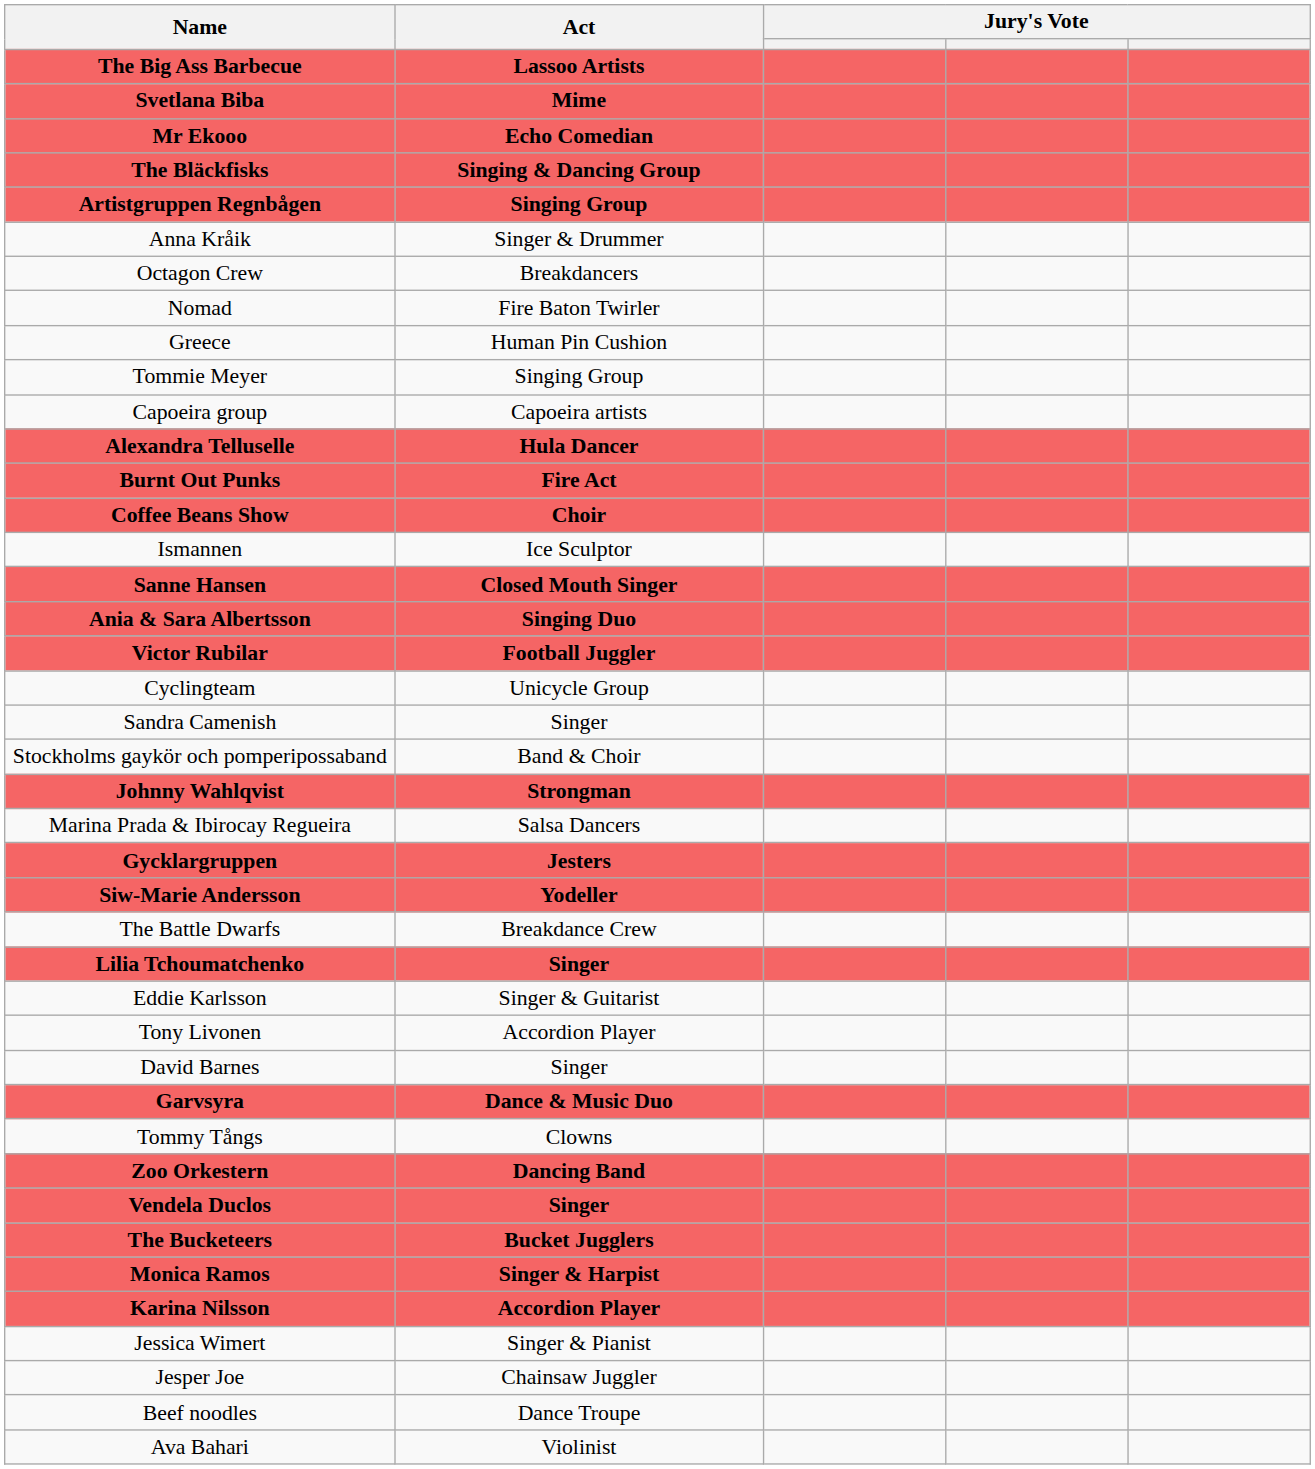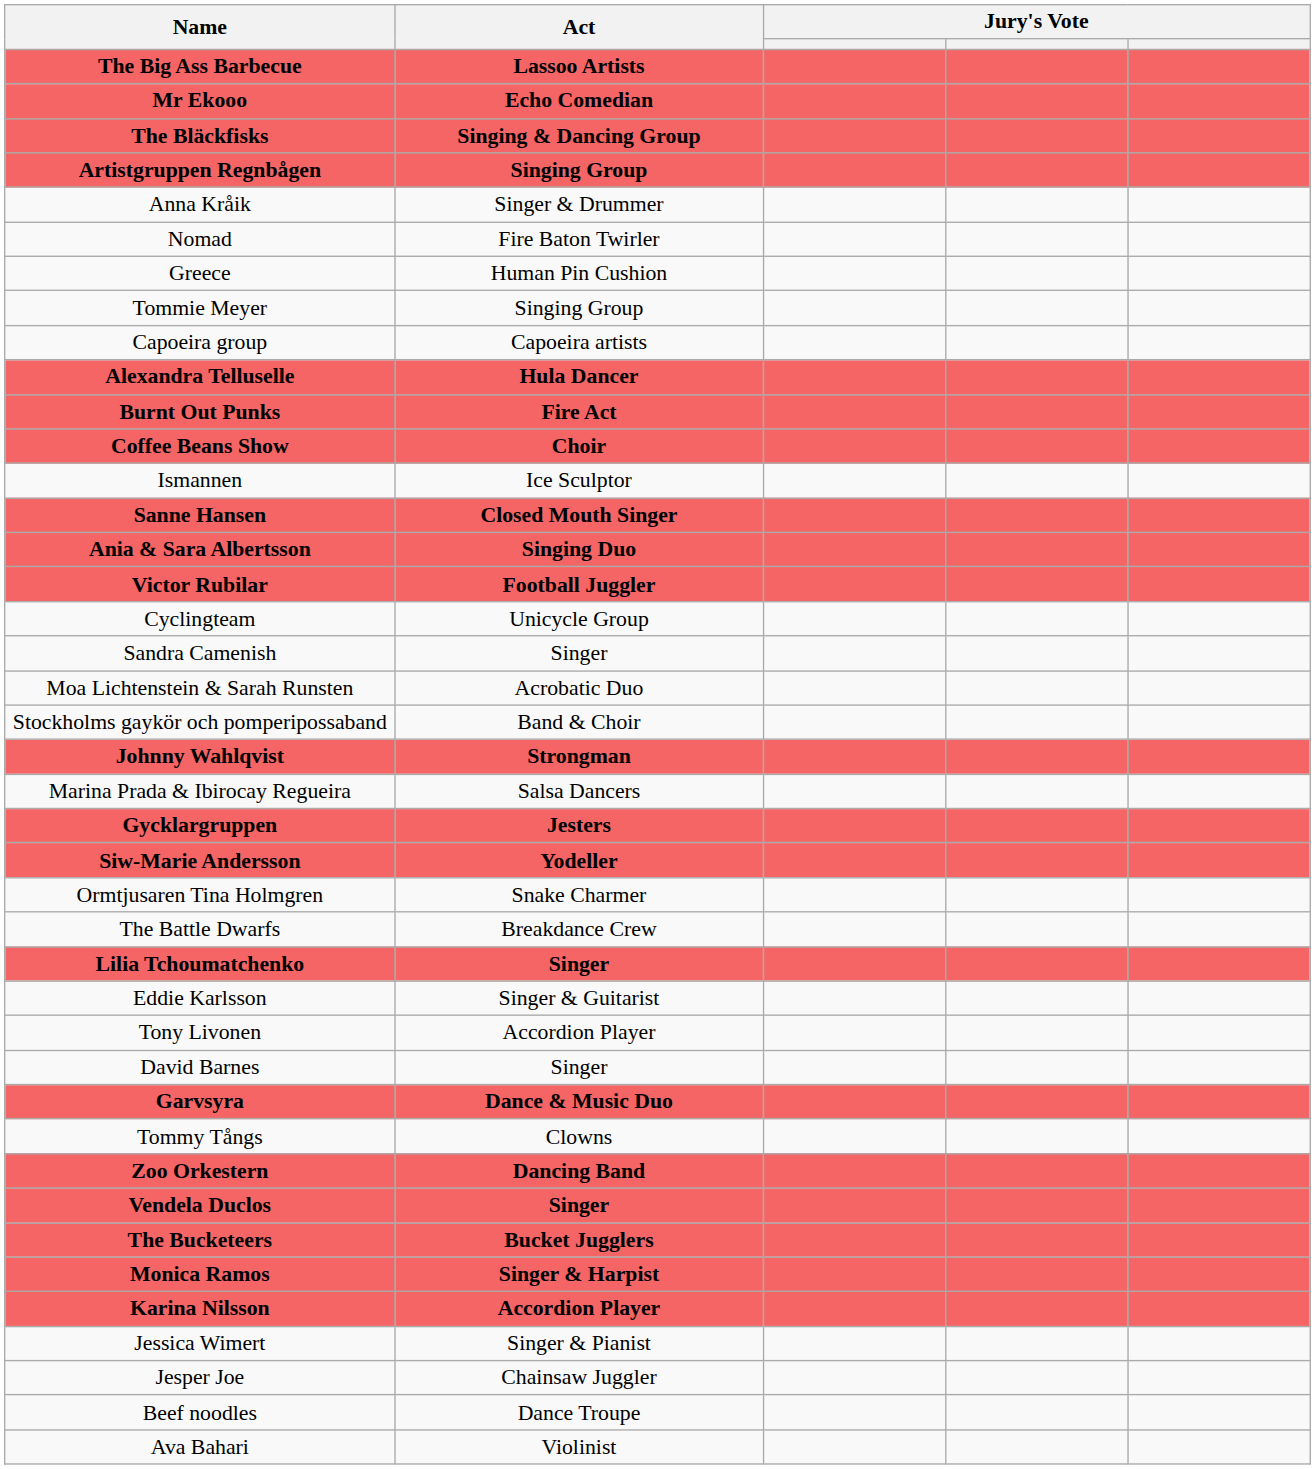- row: (200, 100)
- row: (200, 273)
+ row: (200, 687)
+ row: (200, 894)
